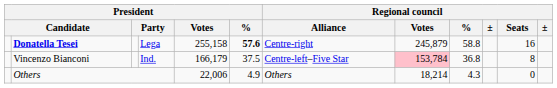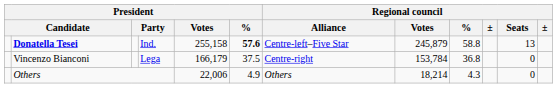(150, 43) Lega -> (148, 43) Ind.
(289, 43) Centre-right -> (307, 43) Centre-left–Five Star
(530, 43) 16 -> (530, 43) 13
(148, 59) Ind. -> (150, 59) Lega
(307, 59) Centre-left–Five Star -> (289, 59) Centre-right
(431, 59) pink background -> (431, 59) no background
(532, 59) 8 -> (532, 59) 0
